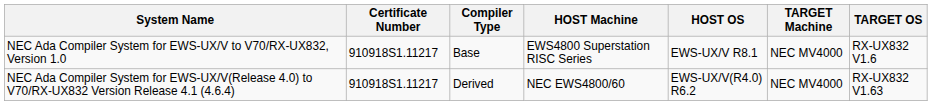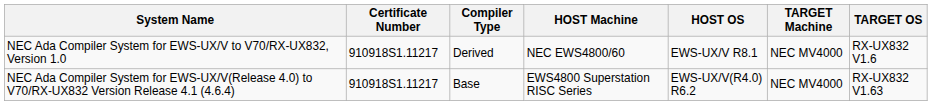(466, 52) Base -> (473, 52) Derived
(588, 52) EWS4800 Superstation RISC Series -> (576, 52) NEC EWS4800/60
(473, 84) Derived -> (466, 84) Base
(576, 84) NEC EWS4800/60 -> (588, 84) EWS4800 Superstation RISC Series
